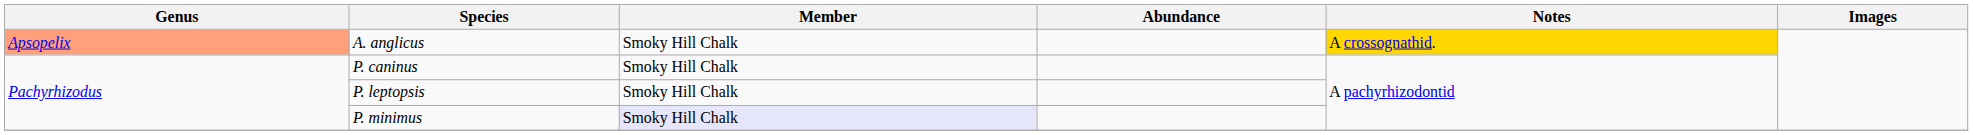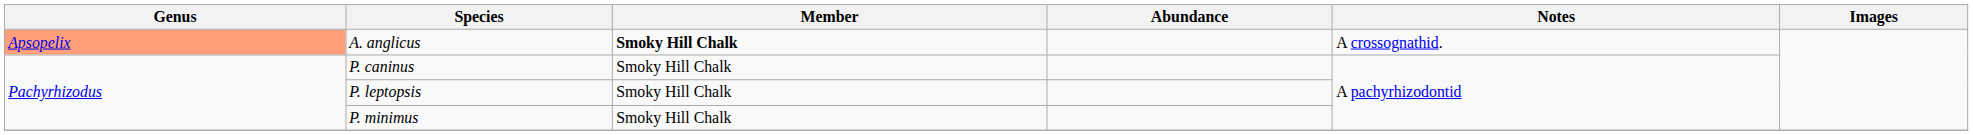(680, 42) normal -> (677, 42) bold
(1383, 42) gold background -> (1389, 42) no background
(680, 117) lavender background -> (674, 117) no background
